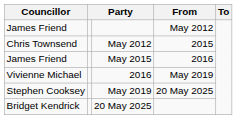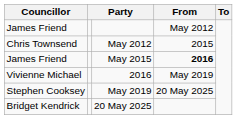(202, 59) normal -> (202, 59) bold
